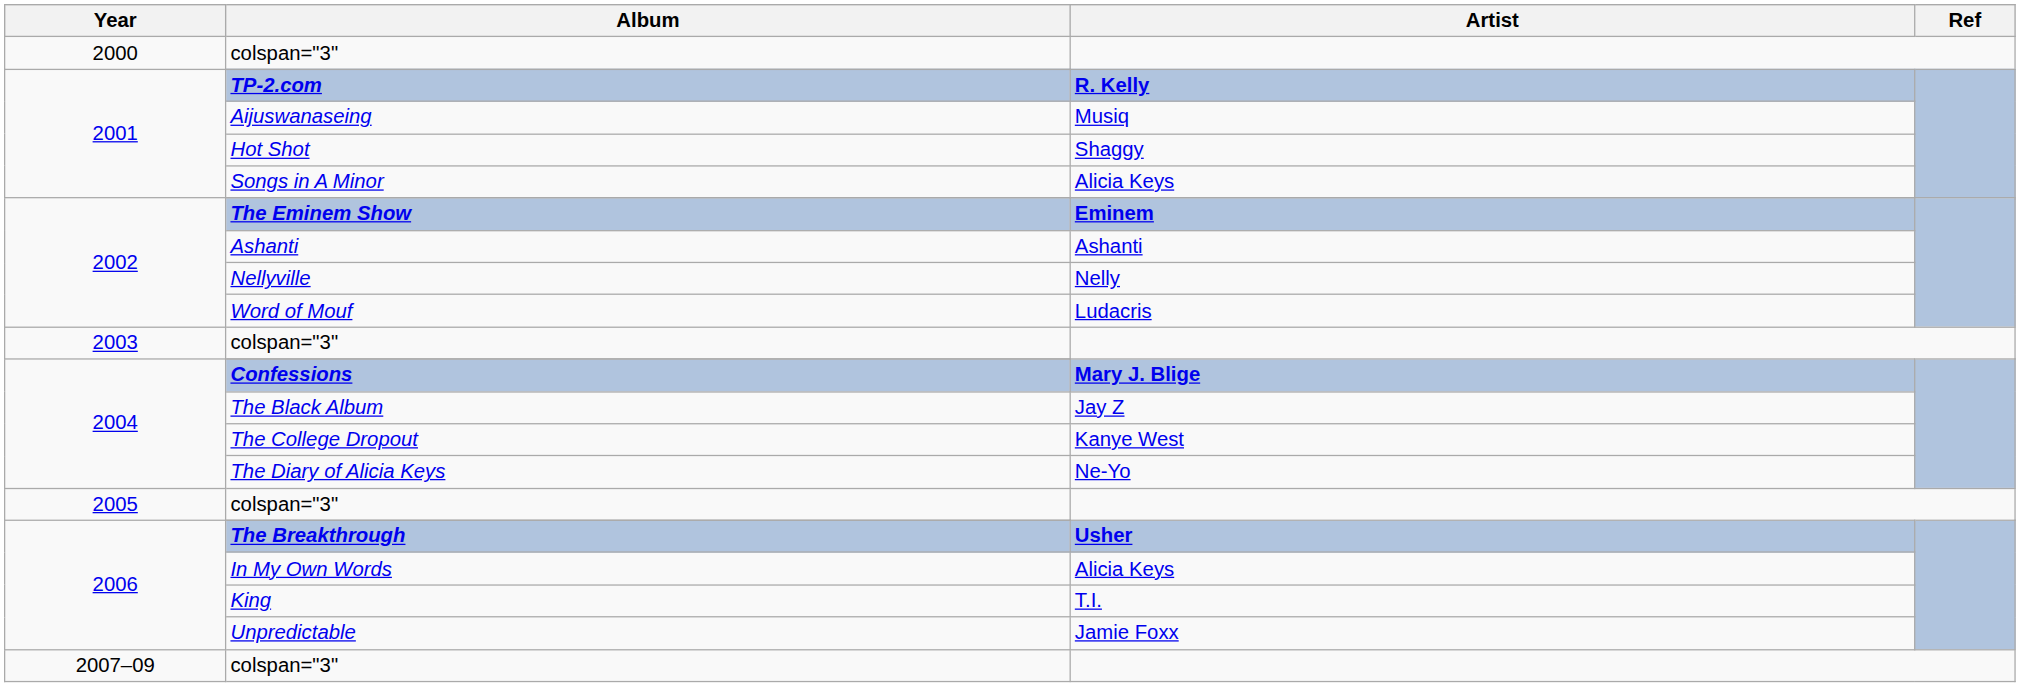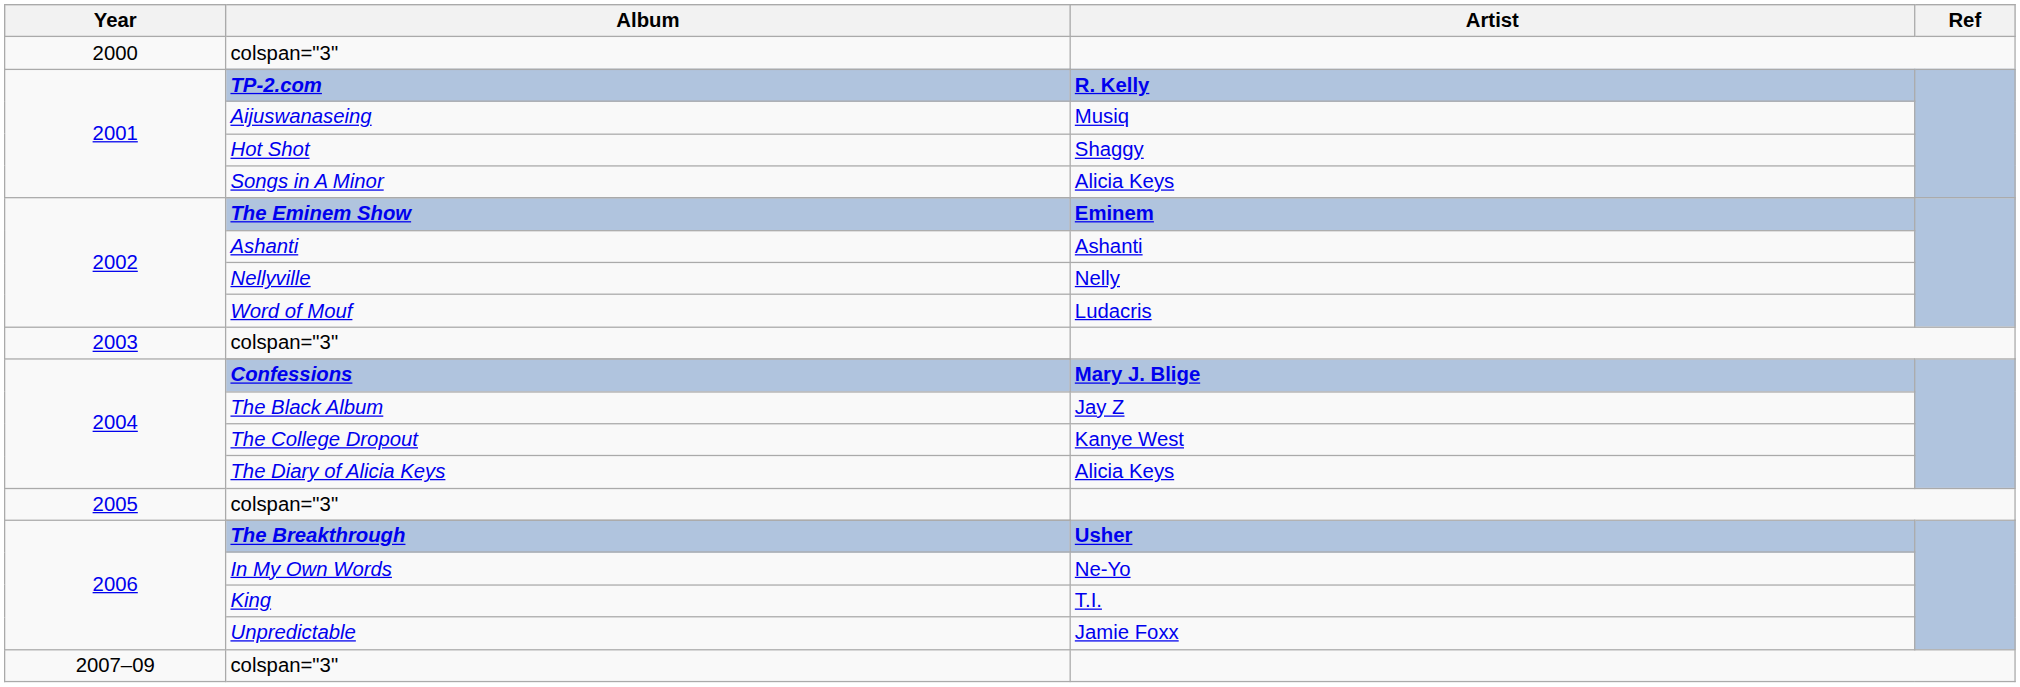(1103, 471) Ne-Yo -> (1125, 471) Alicia Keys
(1125, 568) Alicia Keys -> (1103, 568) Ne-Yo
